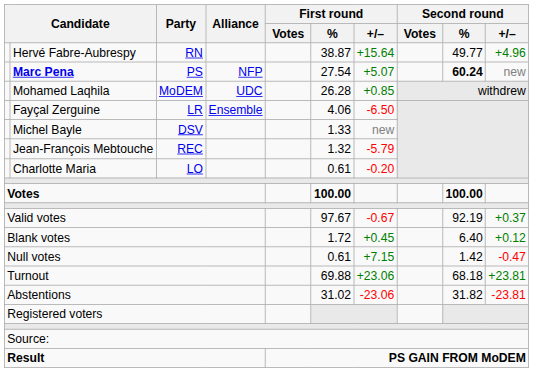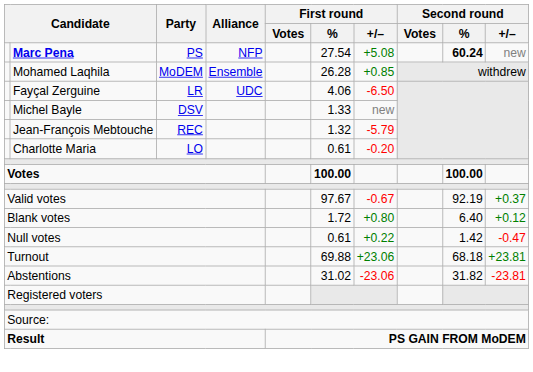- row: (74, 53)
(379, 72) +5.07 -> (379, 53) +5.08
(249, 91) UDC -> (236, 72) Ensemble
(236, 110) Ensemble -> (249, 91) UDC
(379, 237) +0.45 -> (379, 218) +0.80
(379, 257) +7.15 -> (379, 237) +0.22
